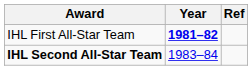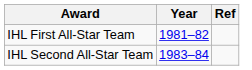(193, 34) bold -> (184, 34) normal
(85, 55) bold -> (80, 55) normal
